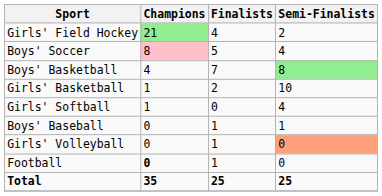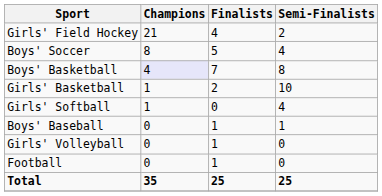(150, 32) lightgreen background -> (150, 32) no background
(147, 51) pink background -> (147, 51) no background
(147, 70) no background -> (147, 70) lavender background
(282, 70) lightgreen background -> (282, 70) no background
(282, 144) lightsalmon background -> (282, 144) no background
(147, 163) bold -> (147, 163) normal
